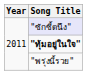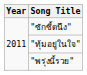(51, 27) lavender background -> (51, 27) no background
(55, 44) bold -> (55, 44) normal
